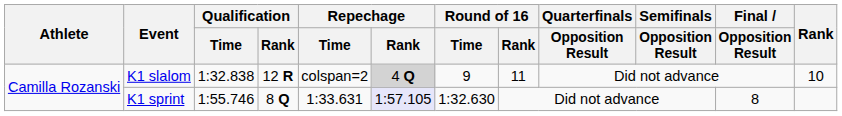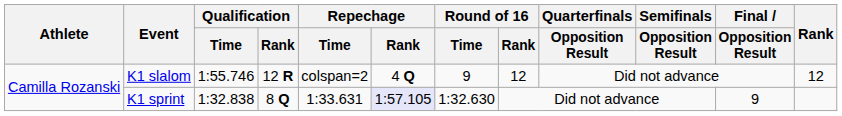(226, 76) 1:32.838 -> (226, 76) 1:55.746
(403, 76) lightgrey background -> (403, 76) no background
(518, 76) 11 -> (518, 76) 12
(816, 76) 10 -> (816, 76) 12
(226, 99) 1:55.746 -> (226, 99) 1:32.838
(755, 99) 8 -> (755, 99) 9
